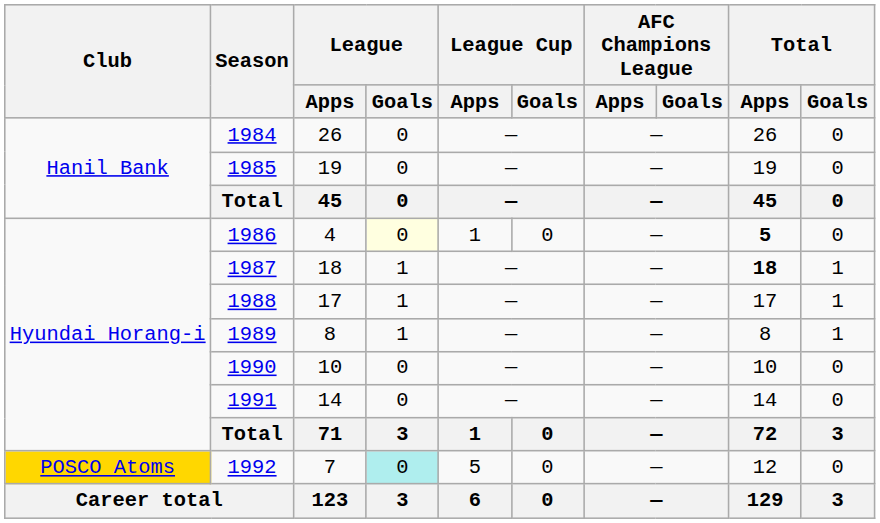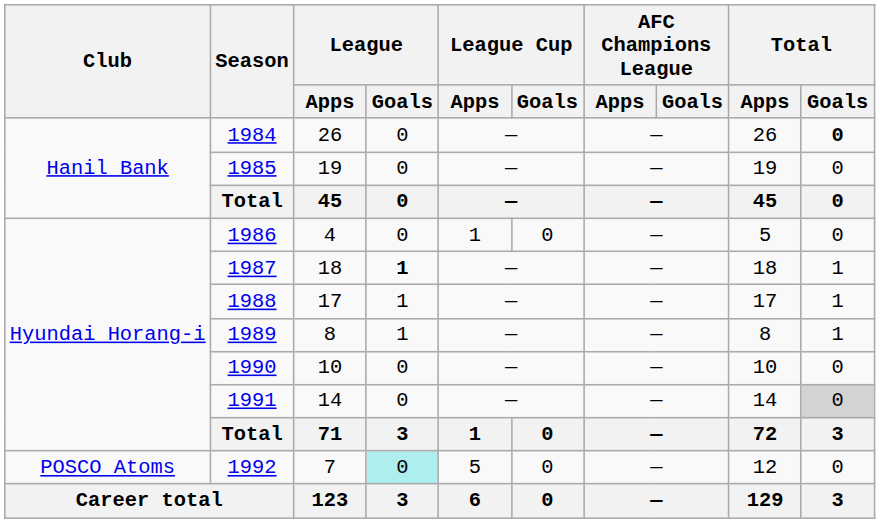(838, 135) normal -> (838, 135) bold
(402, 235) lightyellow background -> (402, 235) no background
(765, 235) bold -> (765, 235) normal
(402, 268) normal -> (402, 268) bold
(765, 268) bold -> (765, 268) normal
(838, 401) no background -> (838, 401) lightgrey background
(108, 468) gold background -> (108, 468) no background
